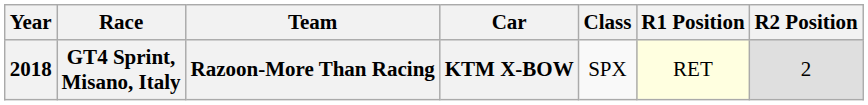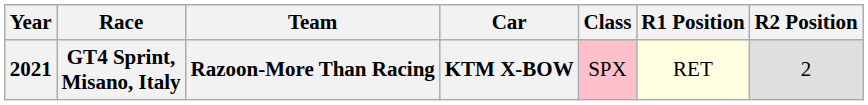(31, 69) 2018 -> (31, 69) 2021
(607, 69) no background -> (607, 69) pink background
